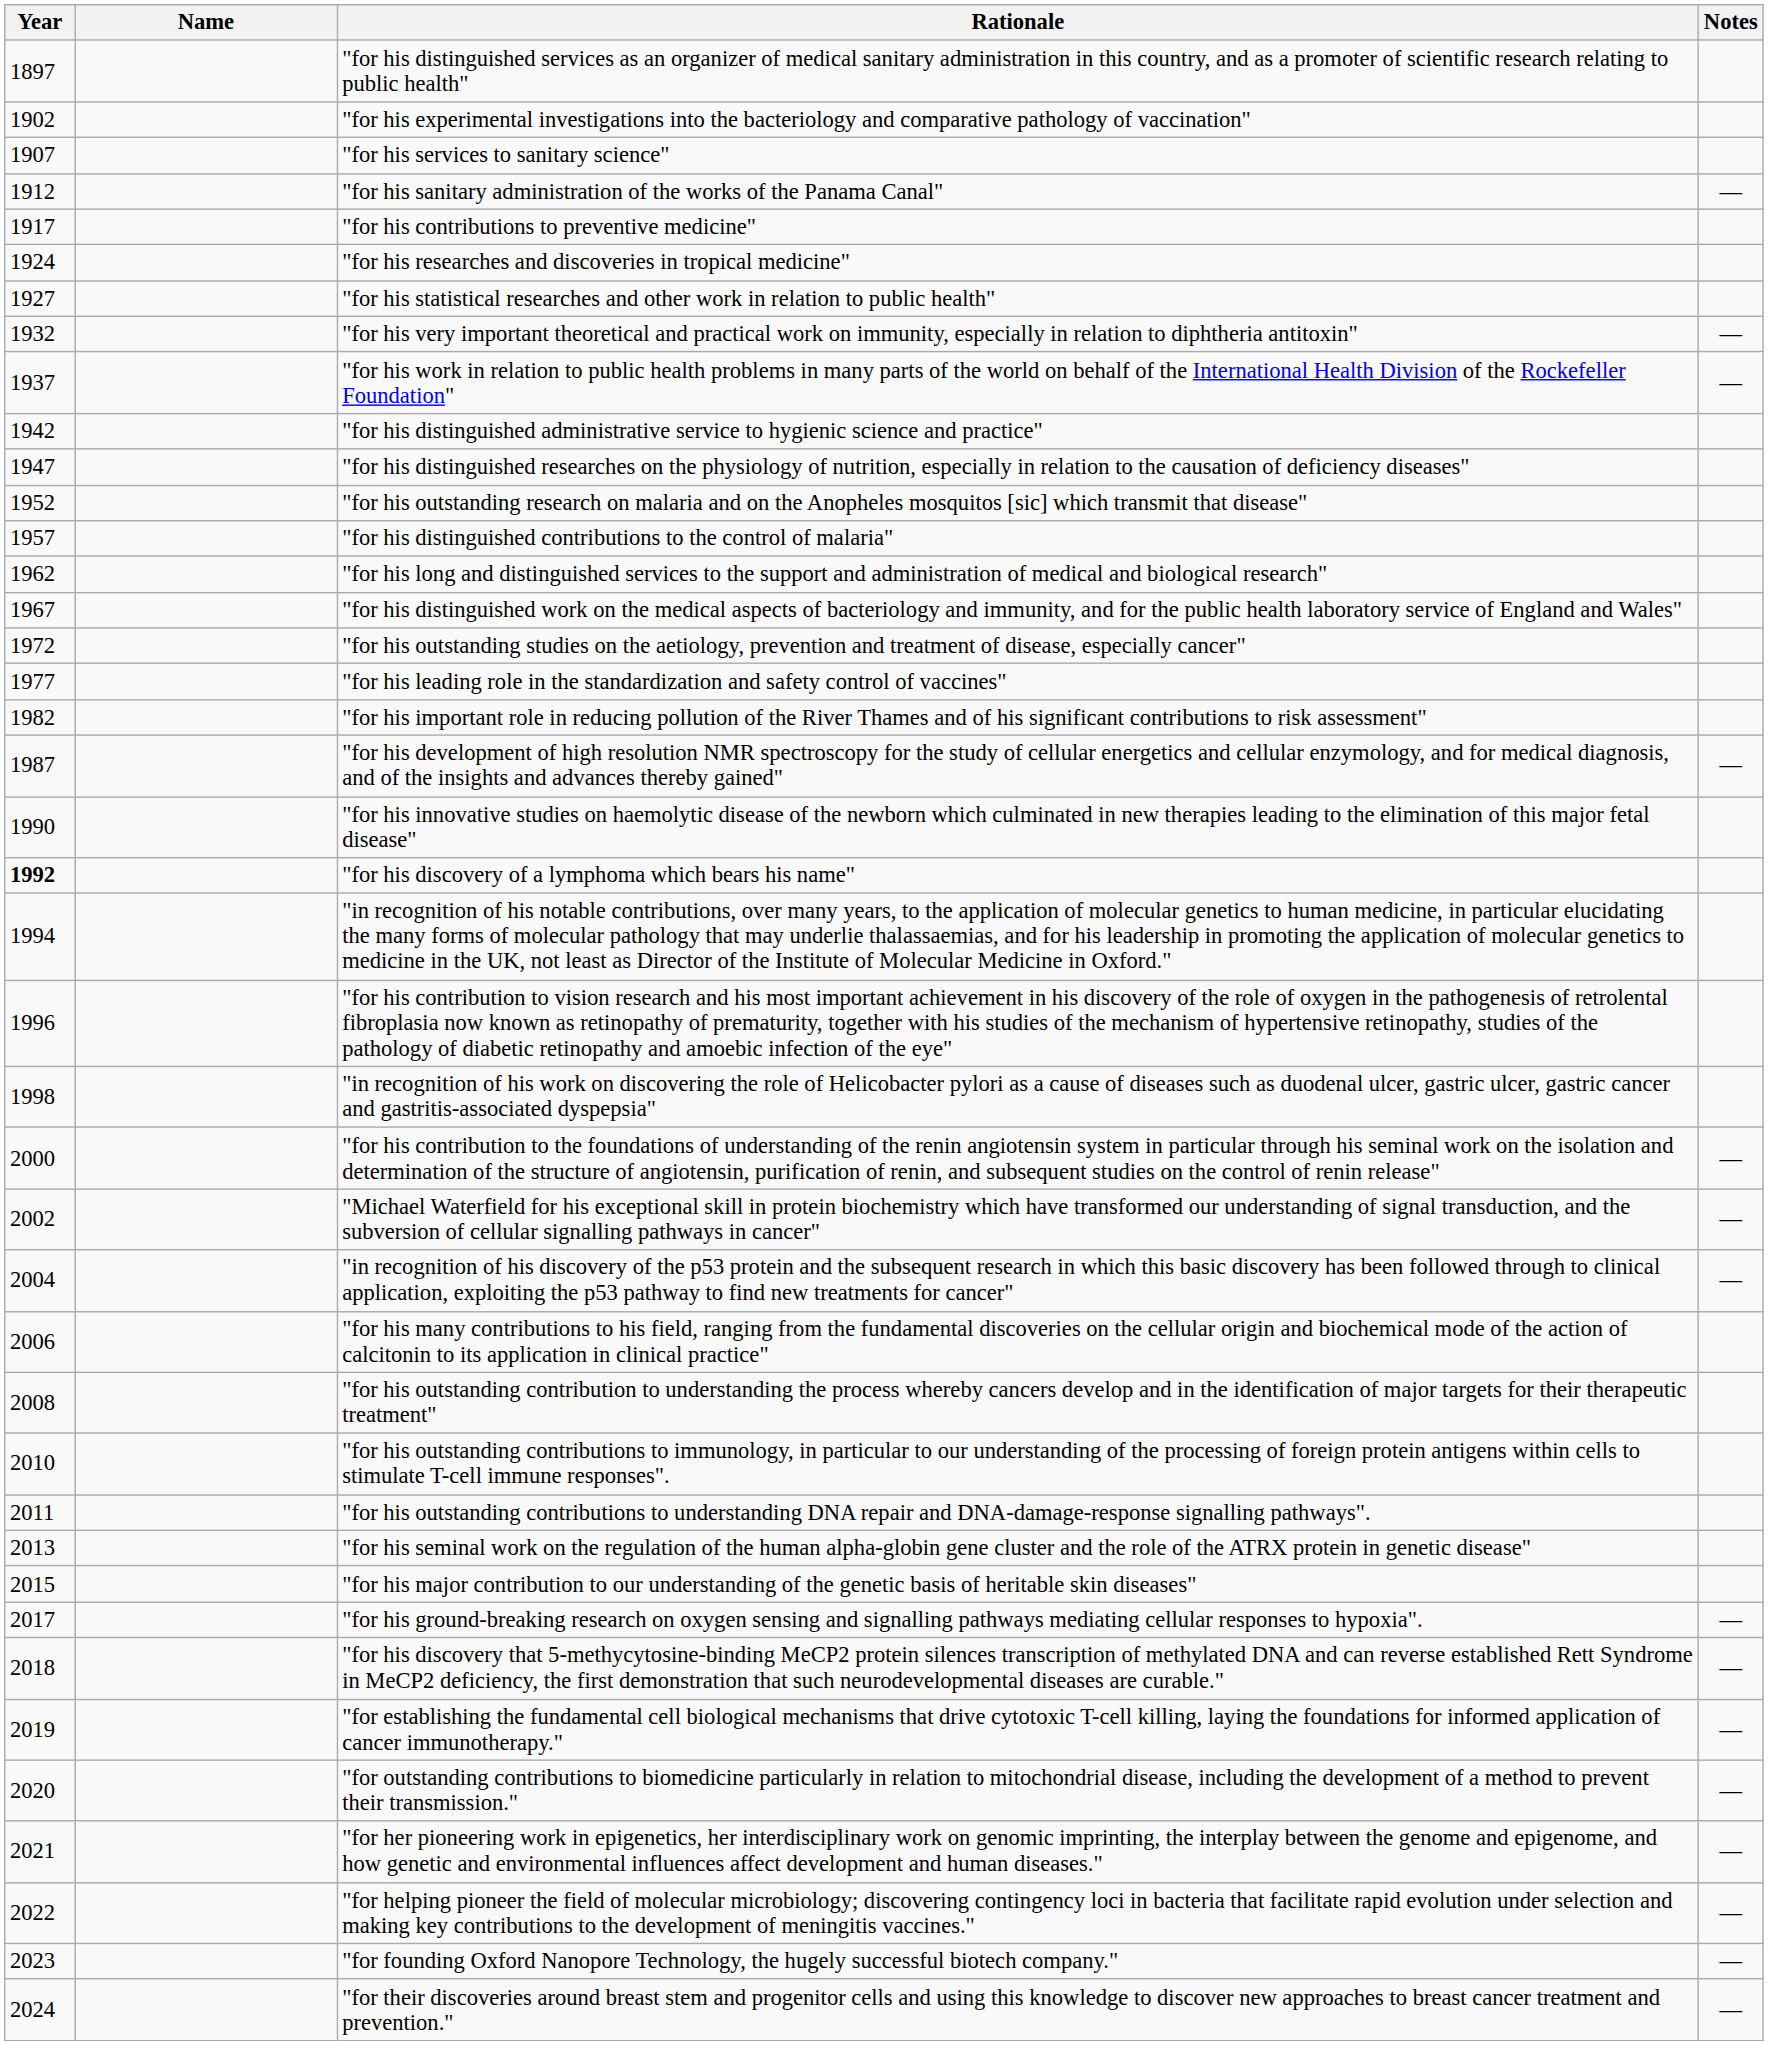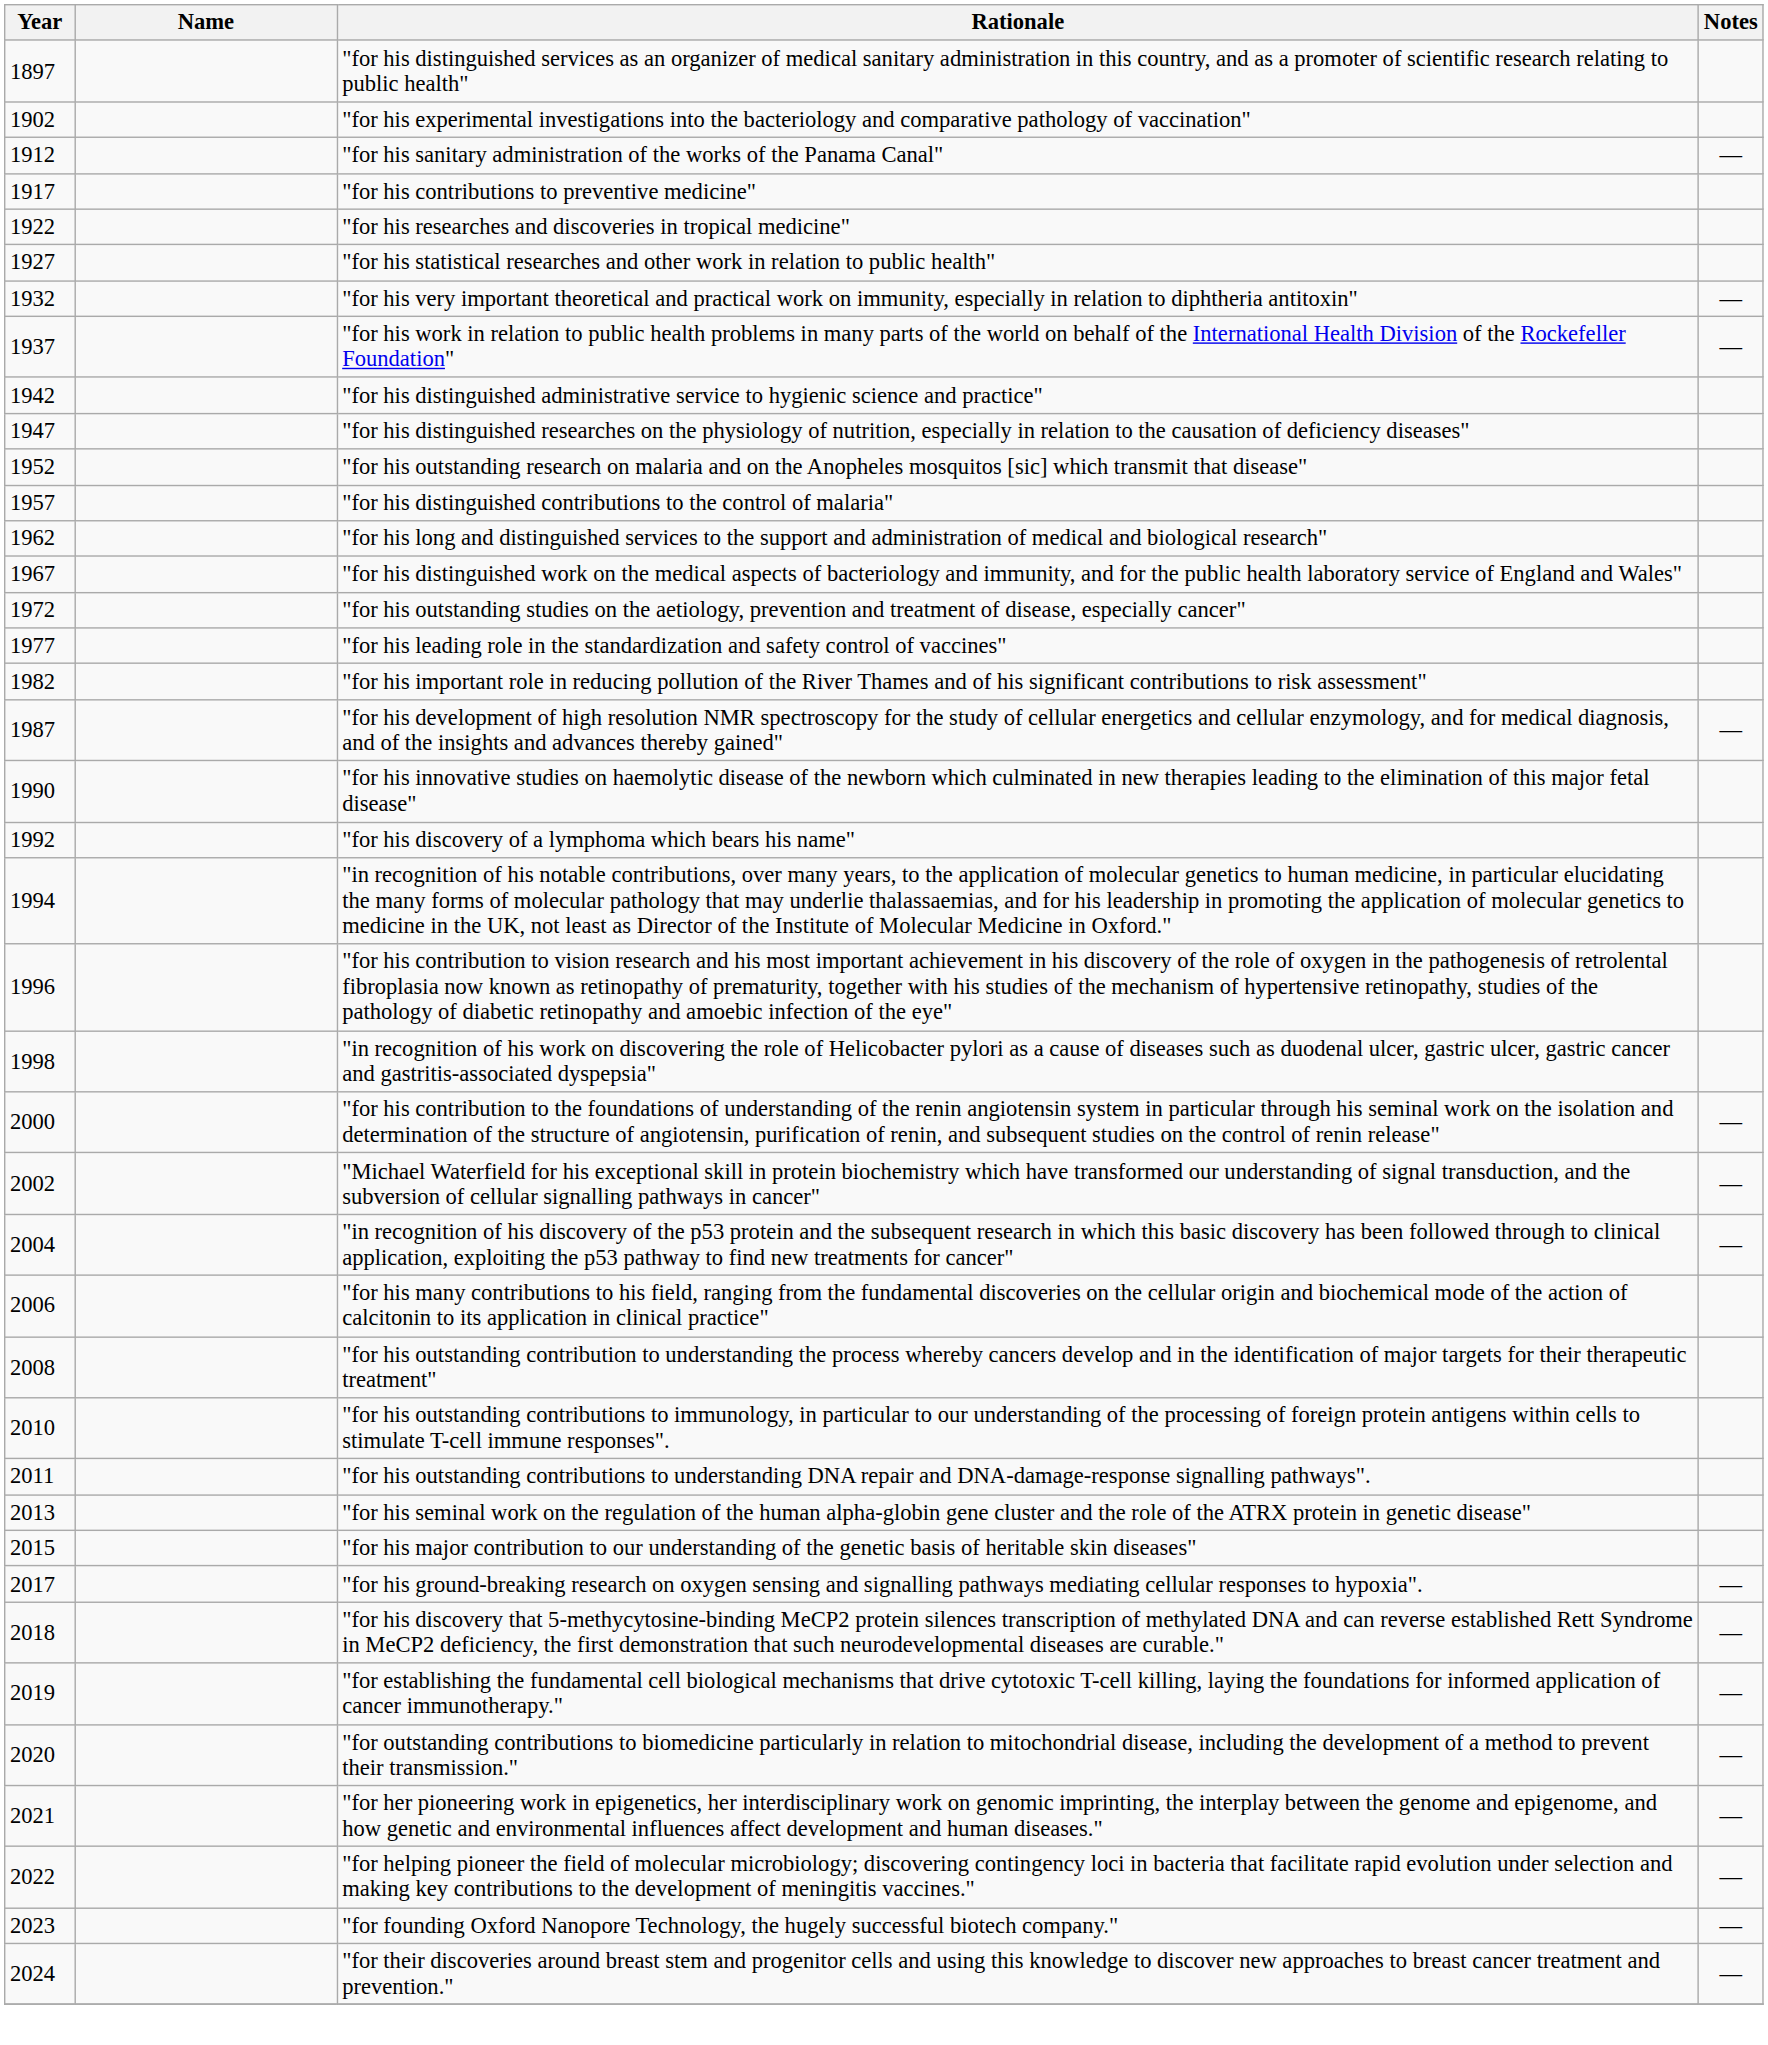- row: (506, 155)
(32, 262) 1924 -> (32, 226) 1922
(32, 875) bold -> (32, 839) normal
